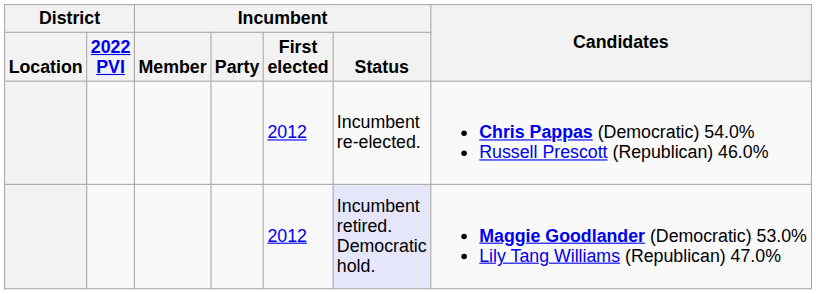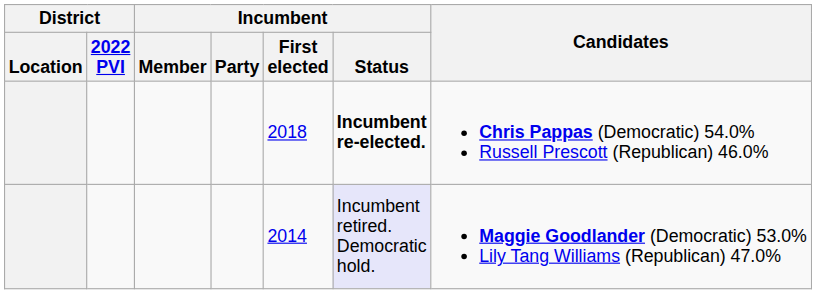(287, 132) 2012 -> (287, 132) 2018
(379, 132) normal -> (382, 132) bold
(287, 236) 2012 -> (287, 236) 2014
